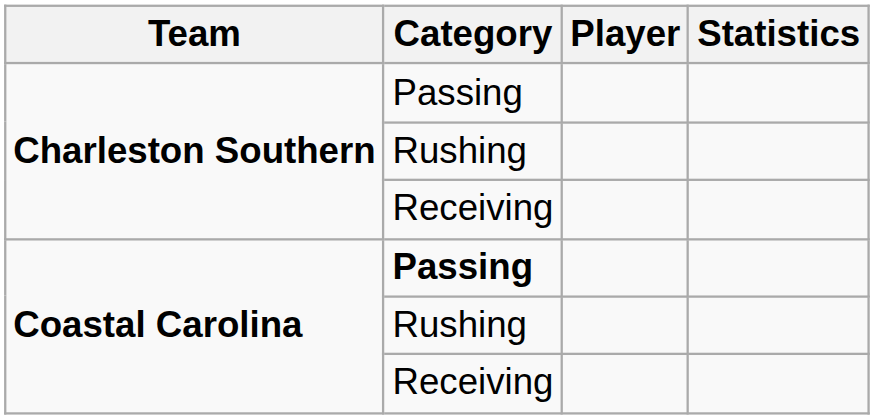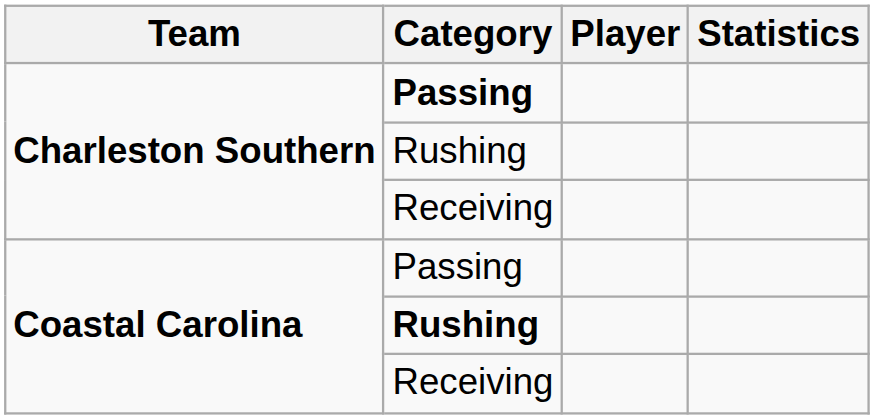(458, 92) normal -> (463, 92) bold
(463, 266) bold -> (458, 266) normal
(460, 324) normal -> (466, 324) bold
